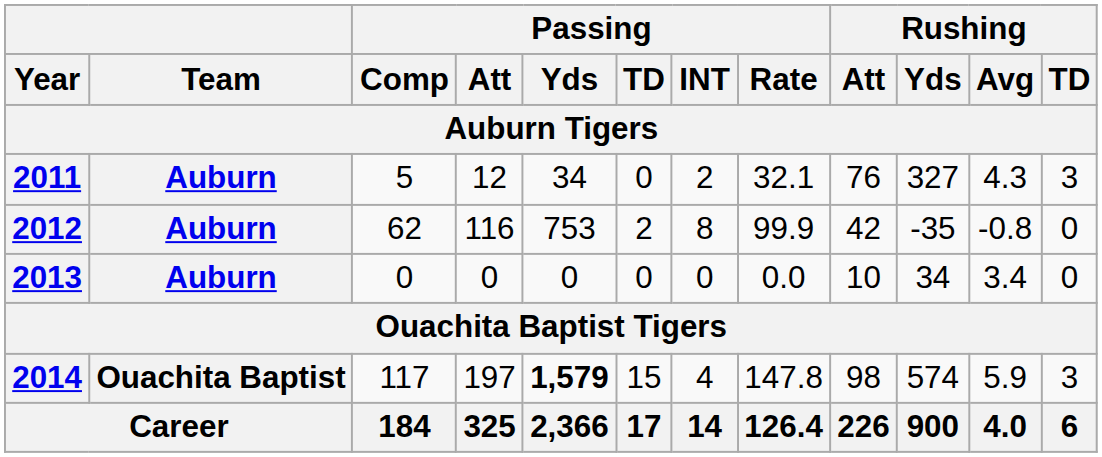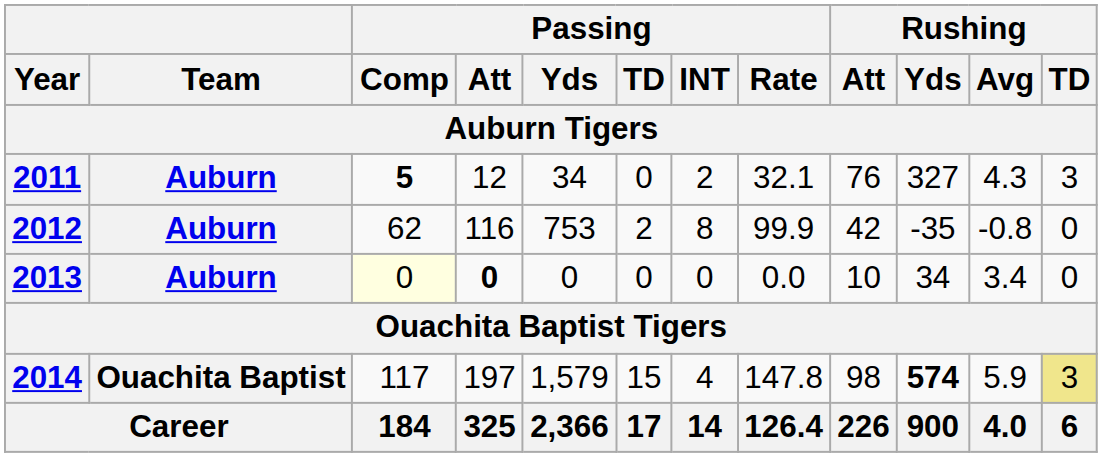(404, 178) normal -> (404, 178) bold
(404, 278) no background -> (404, 278) lightyellow background
(490, 278) normal -> (490, 278) bold
(569, 377) bold -> (569, 377) normal
(933, 377) normal -> (933, 377) bold
(1070, 377) no background -> (1070, 377) khaki background
